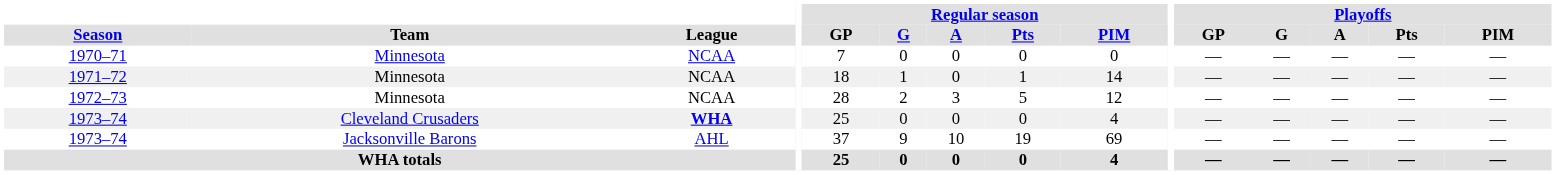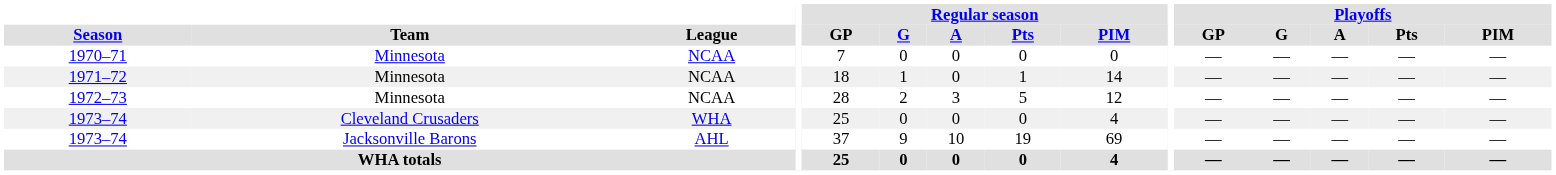(712, 118) bold -> (712, 118) normal
